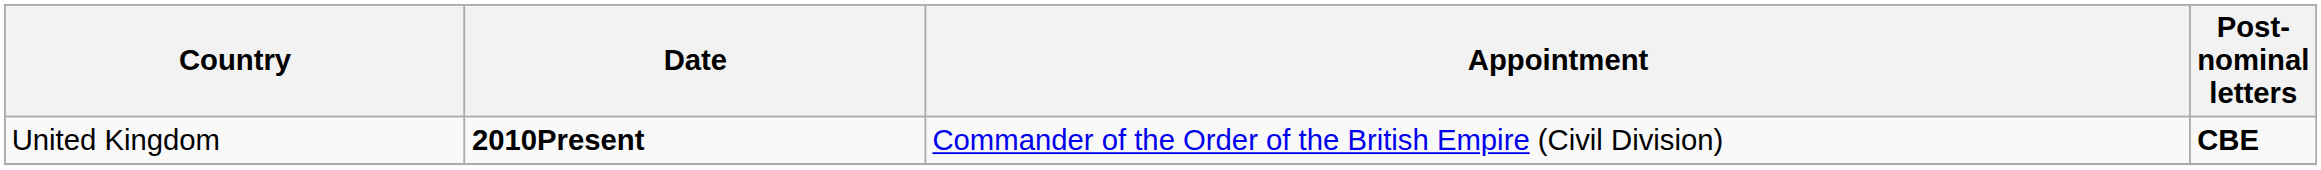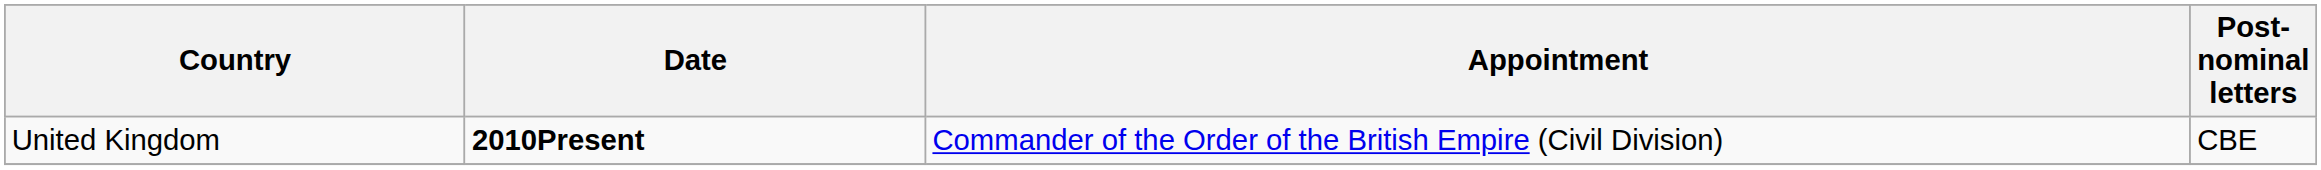(2228, 140) bold -> (2227, 140) normal
